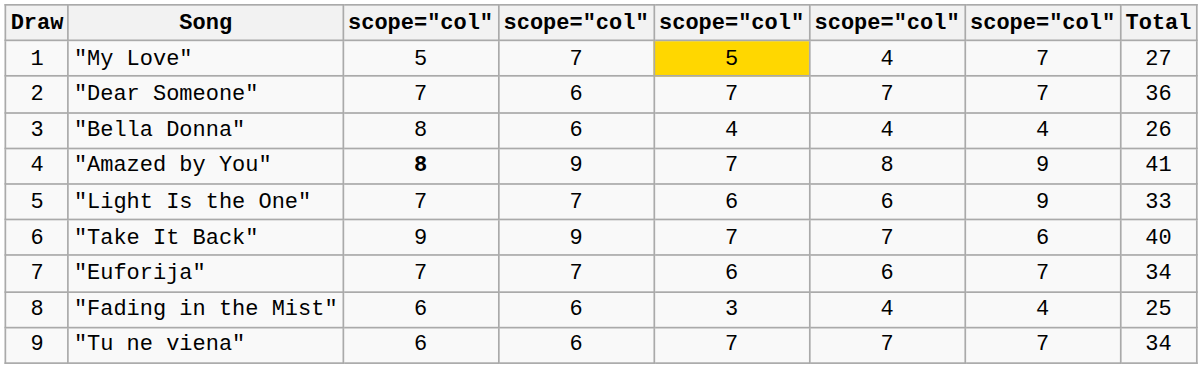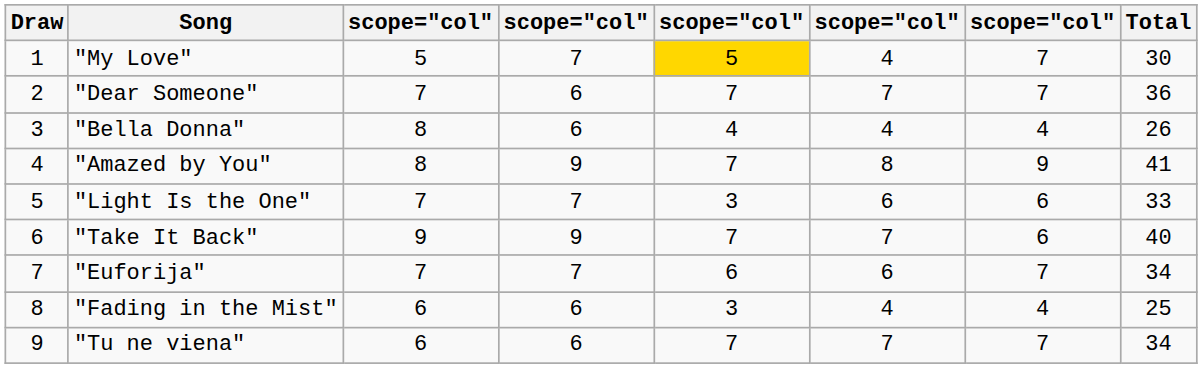(1159, 59) 27 -> (1159, 59) 30
(421, 166) bold -> (421, 166) normal
(732, 202) 6 -> (732, 202) 3
(1043, 202) 9 -> (1043, 202) 6
